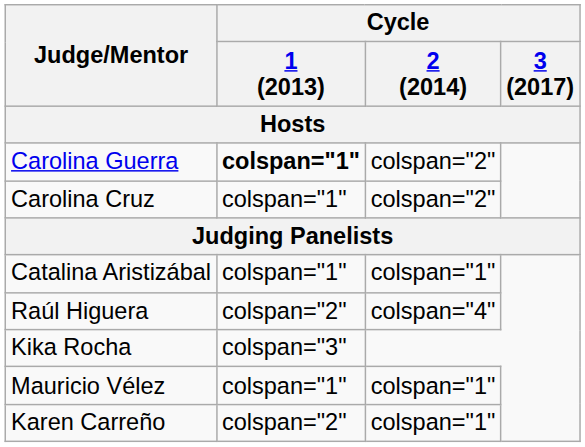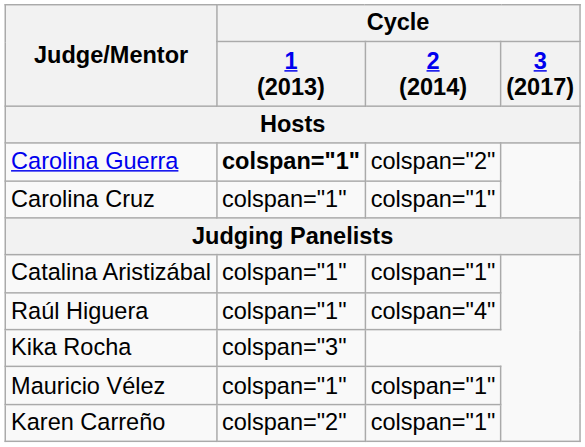(433, 198) colspan="2" -> (433, 198) colspan="1"
(284, 310) colspan="2" -> (284, 310) colspan="1"
